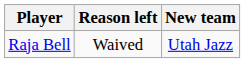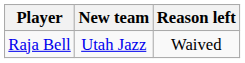columns swapped: (118, 17) <-> (200, 17)
